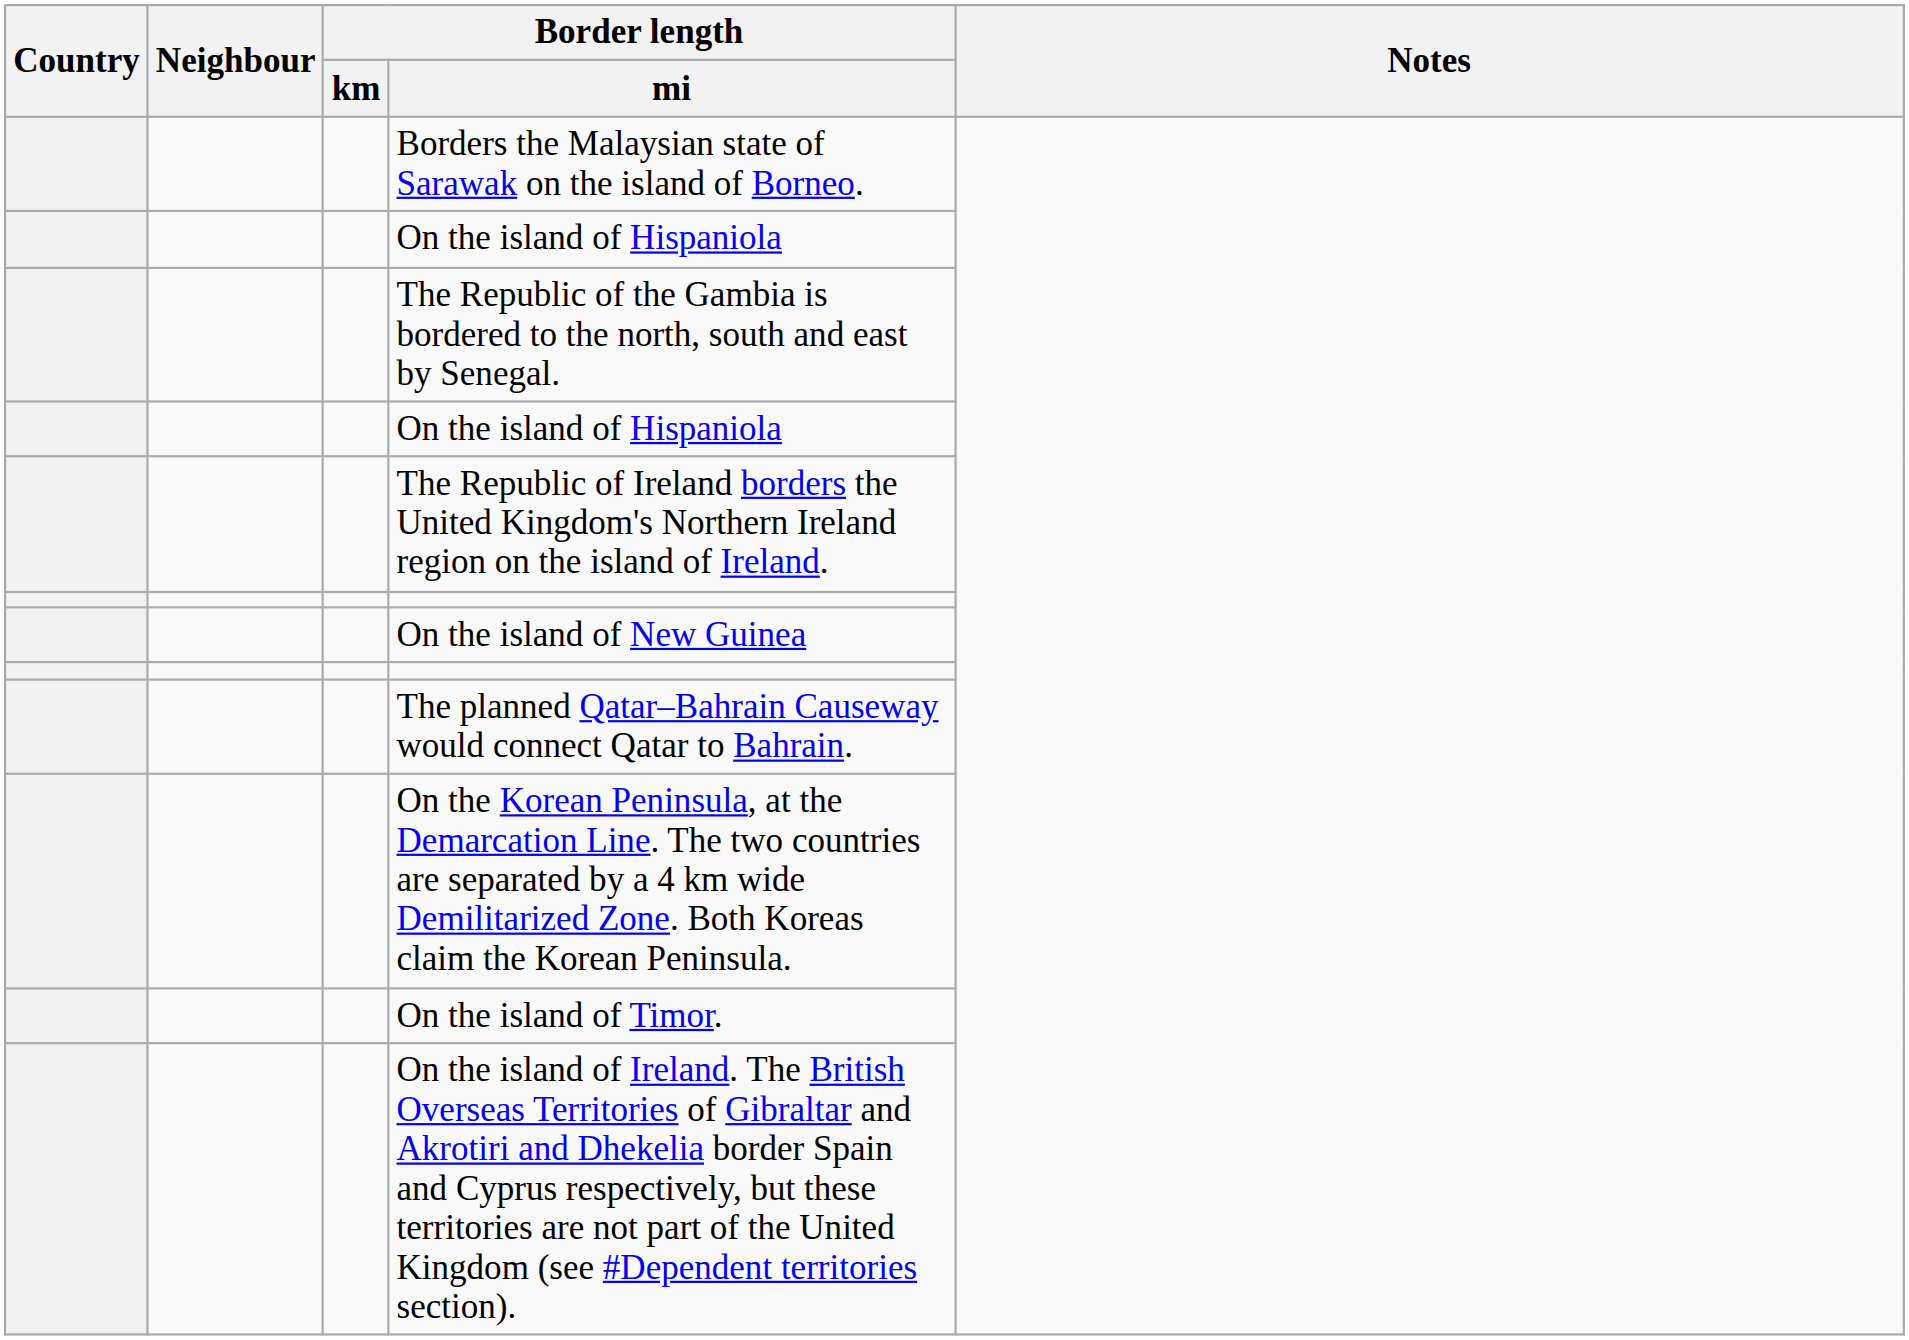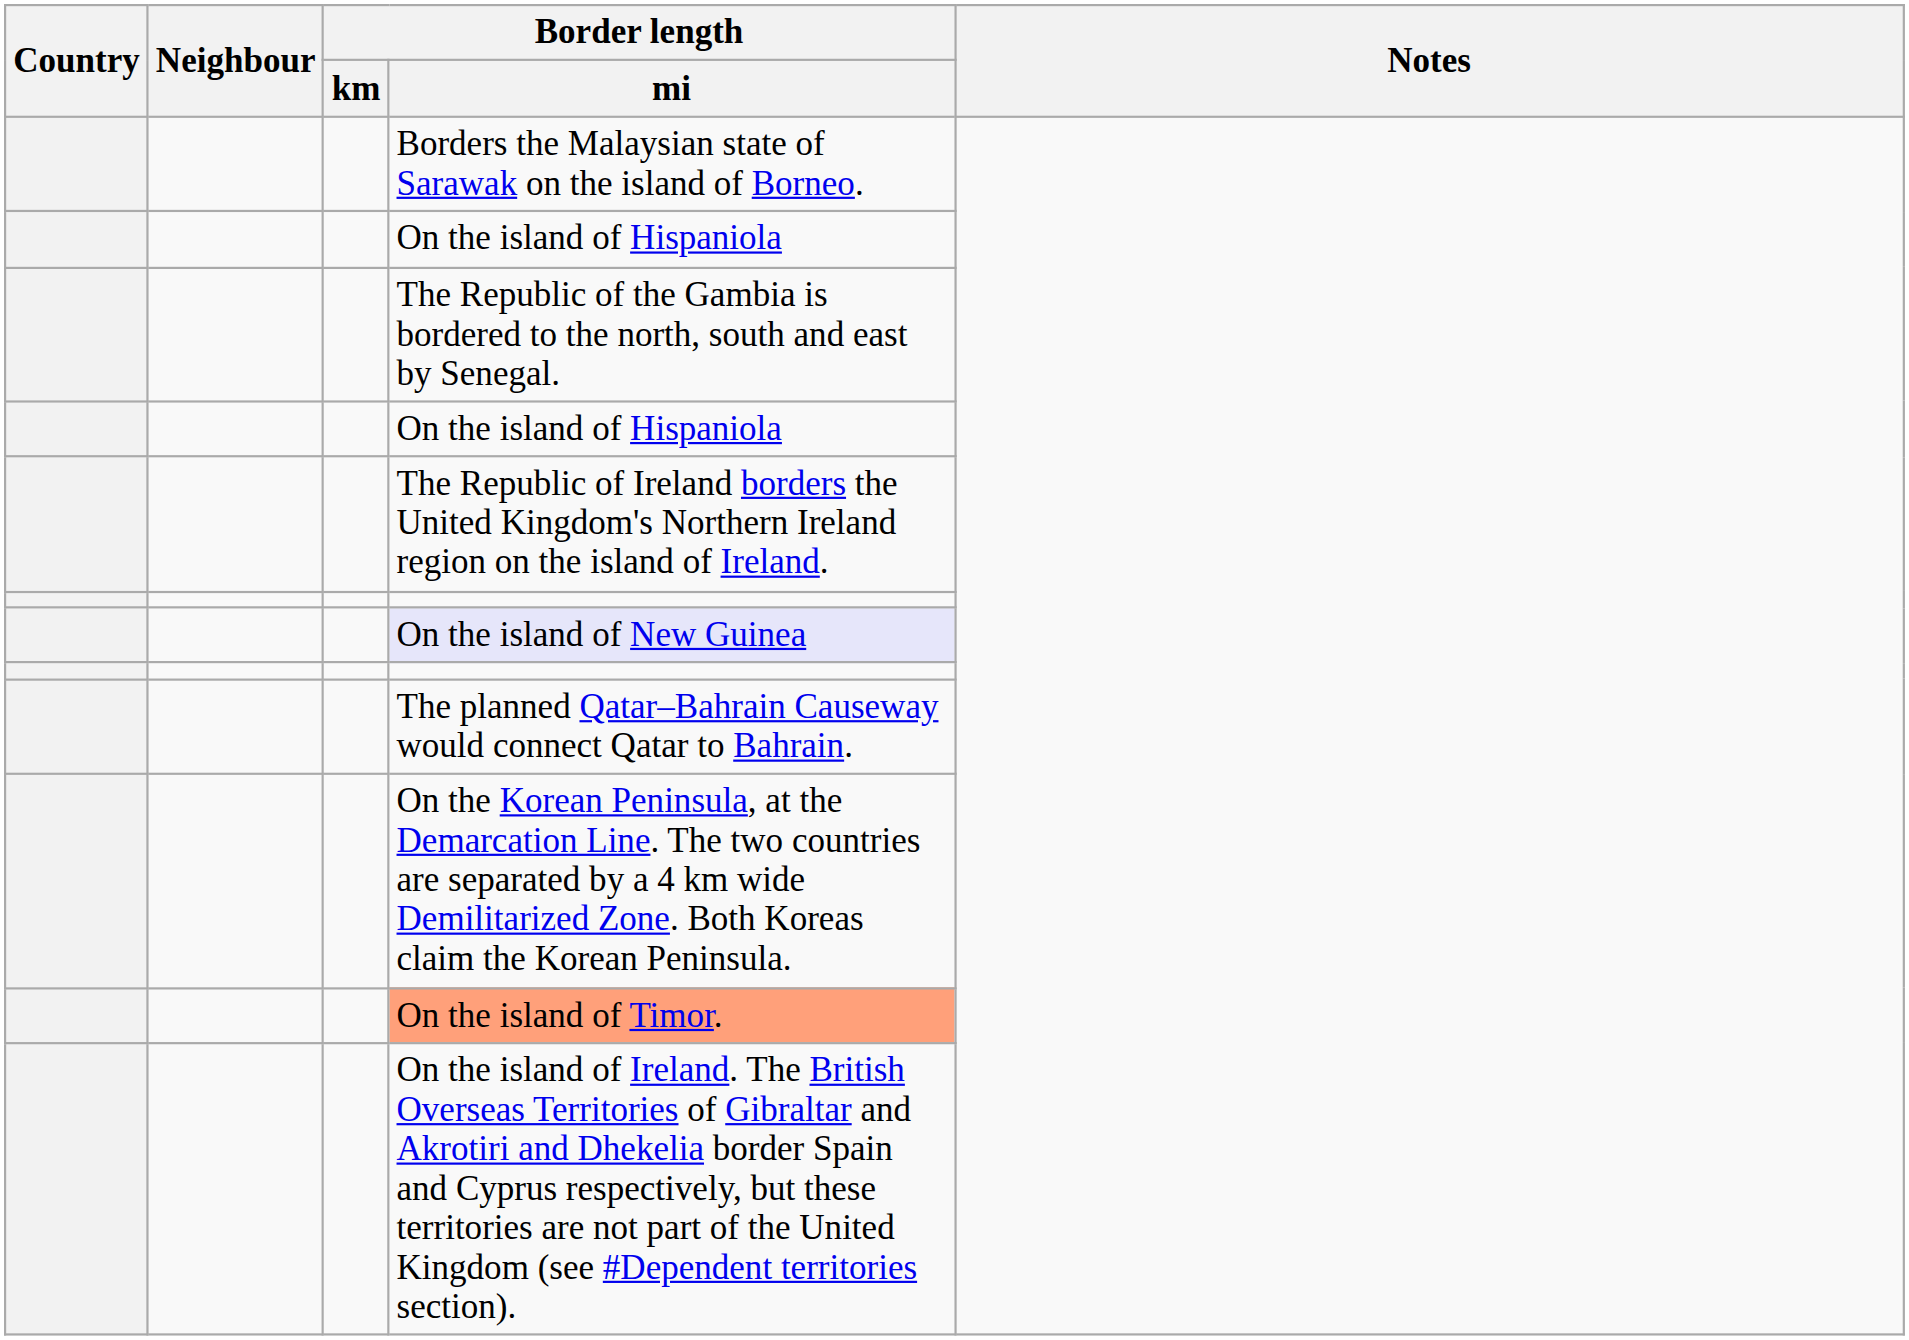(601, 634) no background -> (601, 634) lavender background
(560, 1014) no background -> (560, 1014) lightsalmon background
